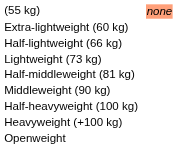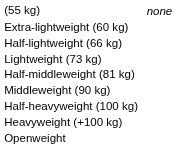(159, 11) lightsalmon background -> (159, 11) no background
